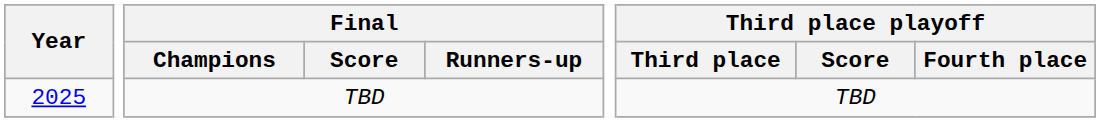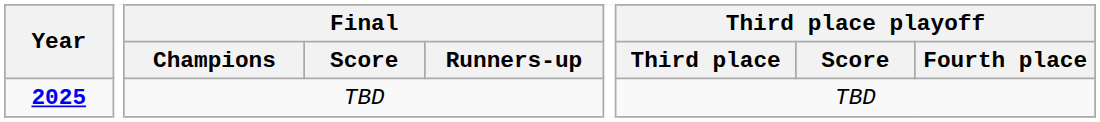(59, 98) normal -> (59, 98) bold
